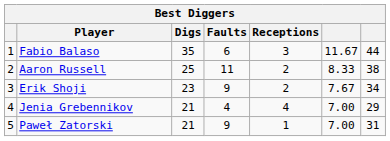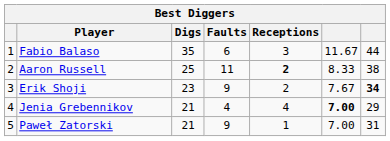(286, 70) normal -> (286, 70) bold
(373, 88) normal -> (373, 88) bold
(341, 107) normal -> (341, 107) bold
